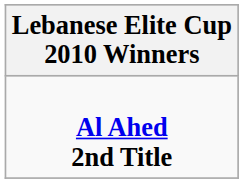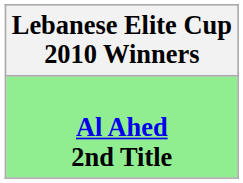(122, 141) no background -> (122, 141) lightgreen background
